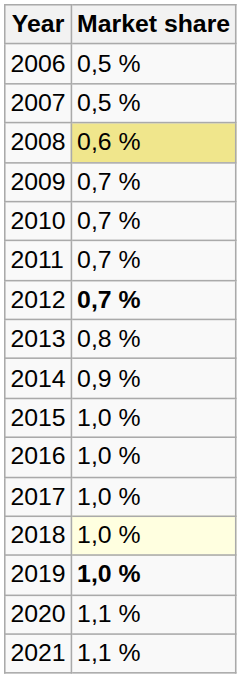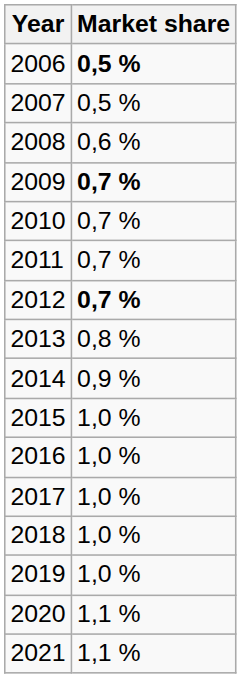(109, 63) normal -> (109, 63) bold
(109, 142) khaki background -> (109, 142) no background
(109, 181) normal -> (109, 181) bold
(109, 535) lightyellow background -> (109, 535) no background
(109, 574) bold -> (109, 574) normal
